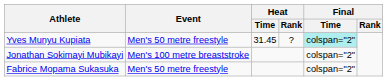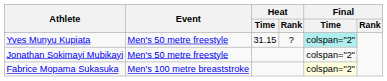(265, 40) 31.45 -> (265, 40) 31.15
(188, 55) Men's 100 metre breaststroke -> (178, 55) Men's 50 metre freestyle
(178, 69) Men's 50 metre freestyle -> (188, 69) Men's 100 metre breaststroke
(331, 69) no background -> (331, 69) lightyellow background
